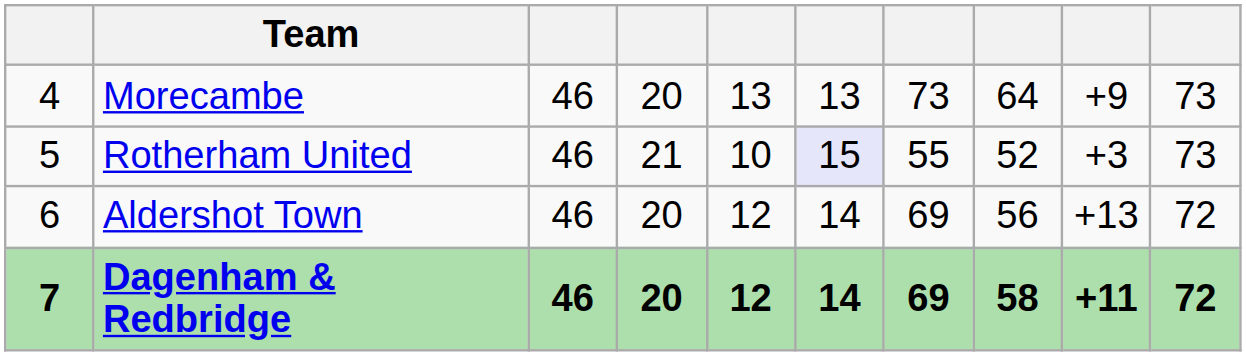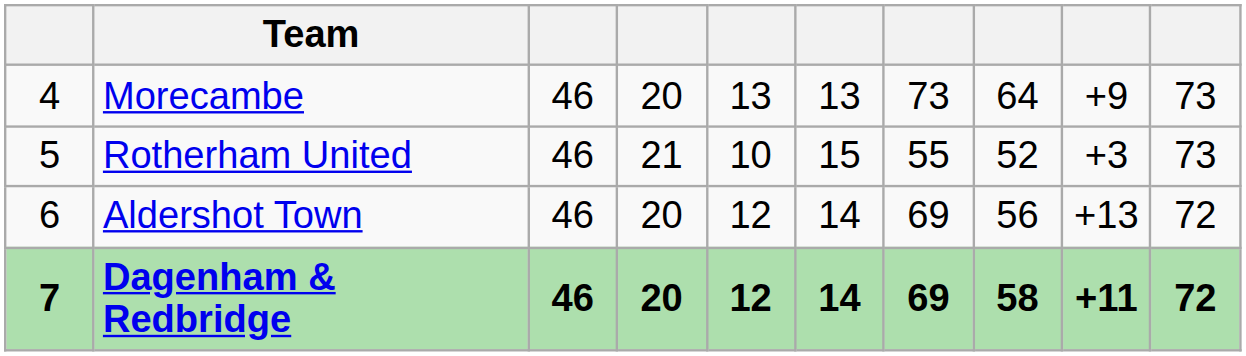(840, 155) lavender background -> (840, 155) no background
